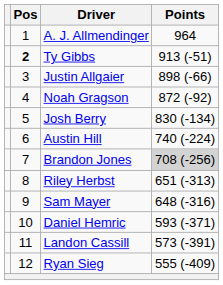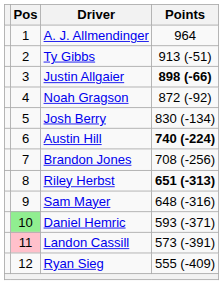(26, 56) bold -> (26, 56) normal
(185, 77) normal -> (185, 77) bold
(185, 139) normal -> (185, 139) bold
(185, 160) lightgrey background -> (185, 160) no background
(185, 181) normal -> (185, 181) bold
(26, 222) no background -> (26, 222) lightgreen background
(26, 243) no background -> (26, 243) pink background
